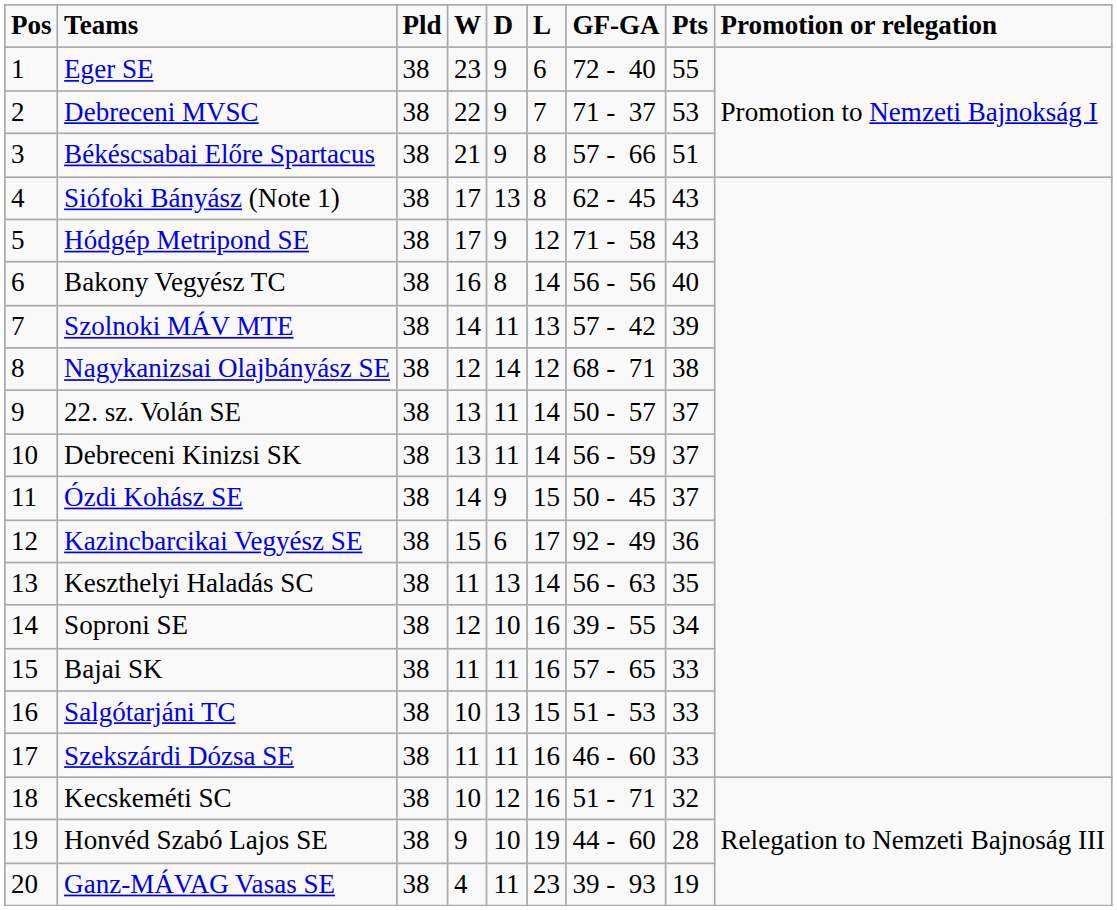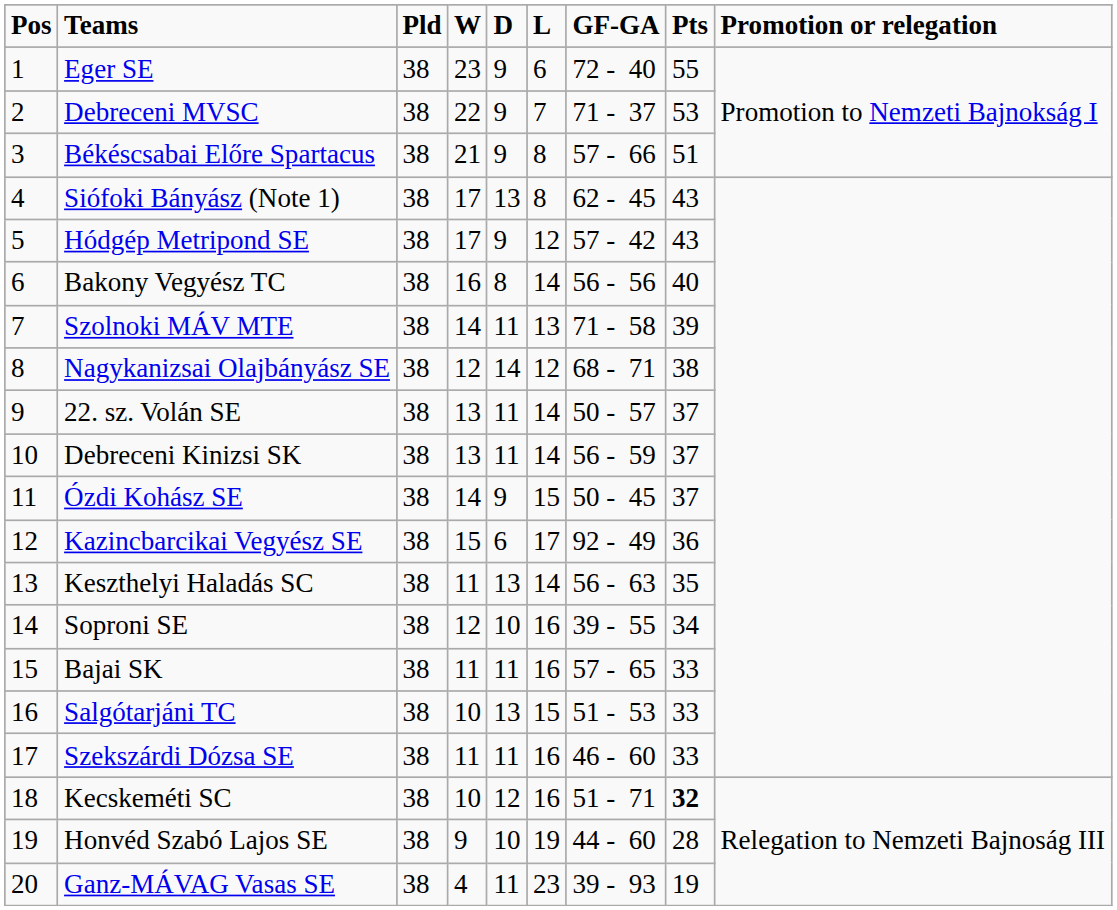(614, 240) 71 - 58 -> (614, 240) 57 - 42
(614, 326) 57 - 42 -> (614, 326) 71 - 58
(686, 797) normal -> (686, 797) bold
